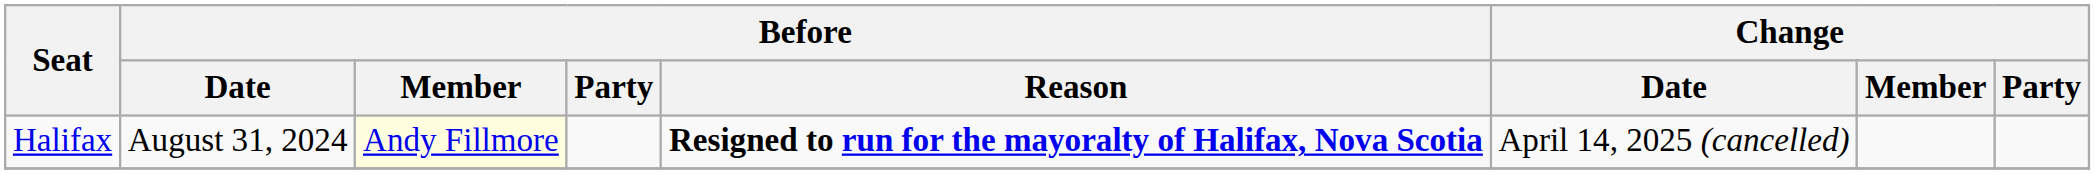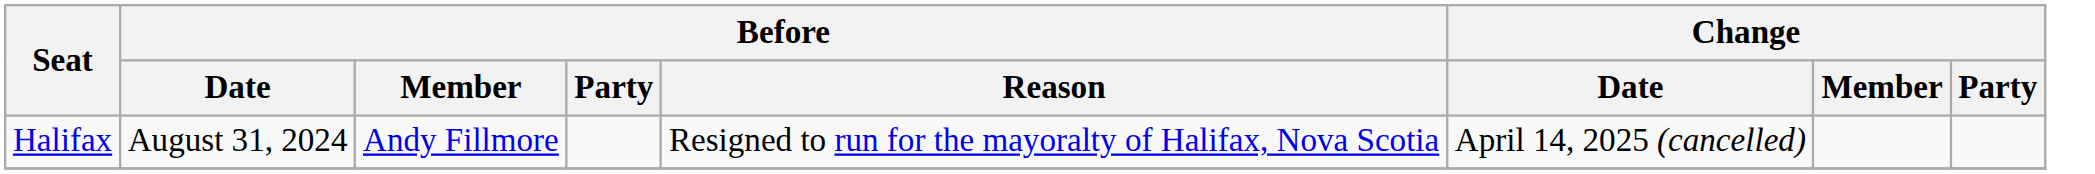(461, 141) lightyellow background -> (461, 141) no background
(1076, 141) bold -> (1054, 141) normal
